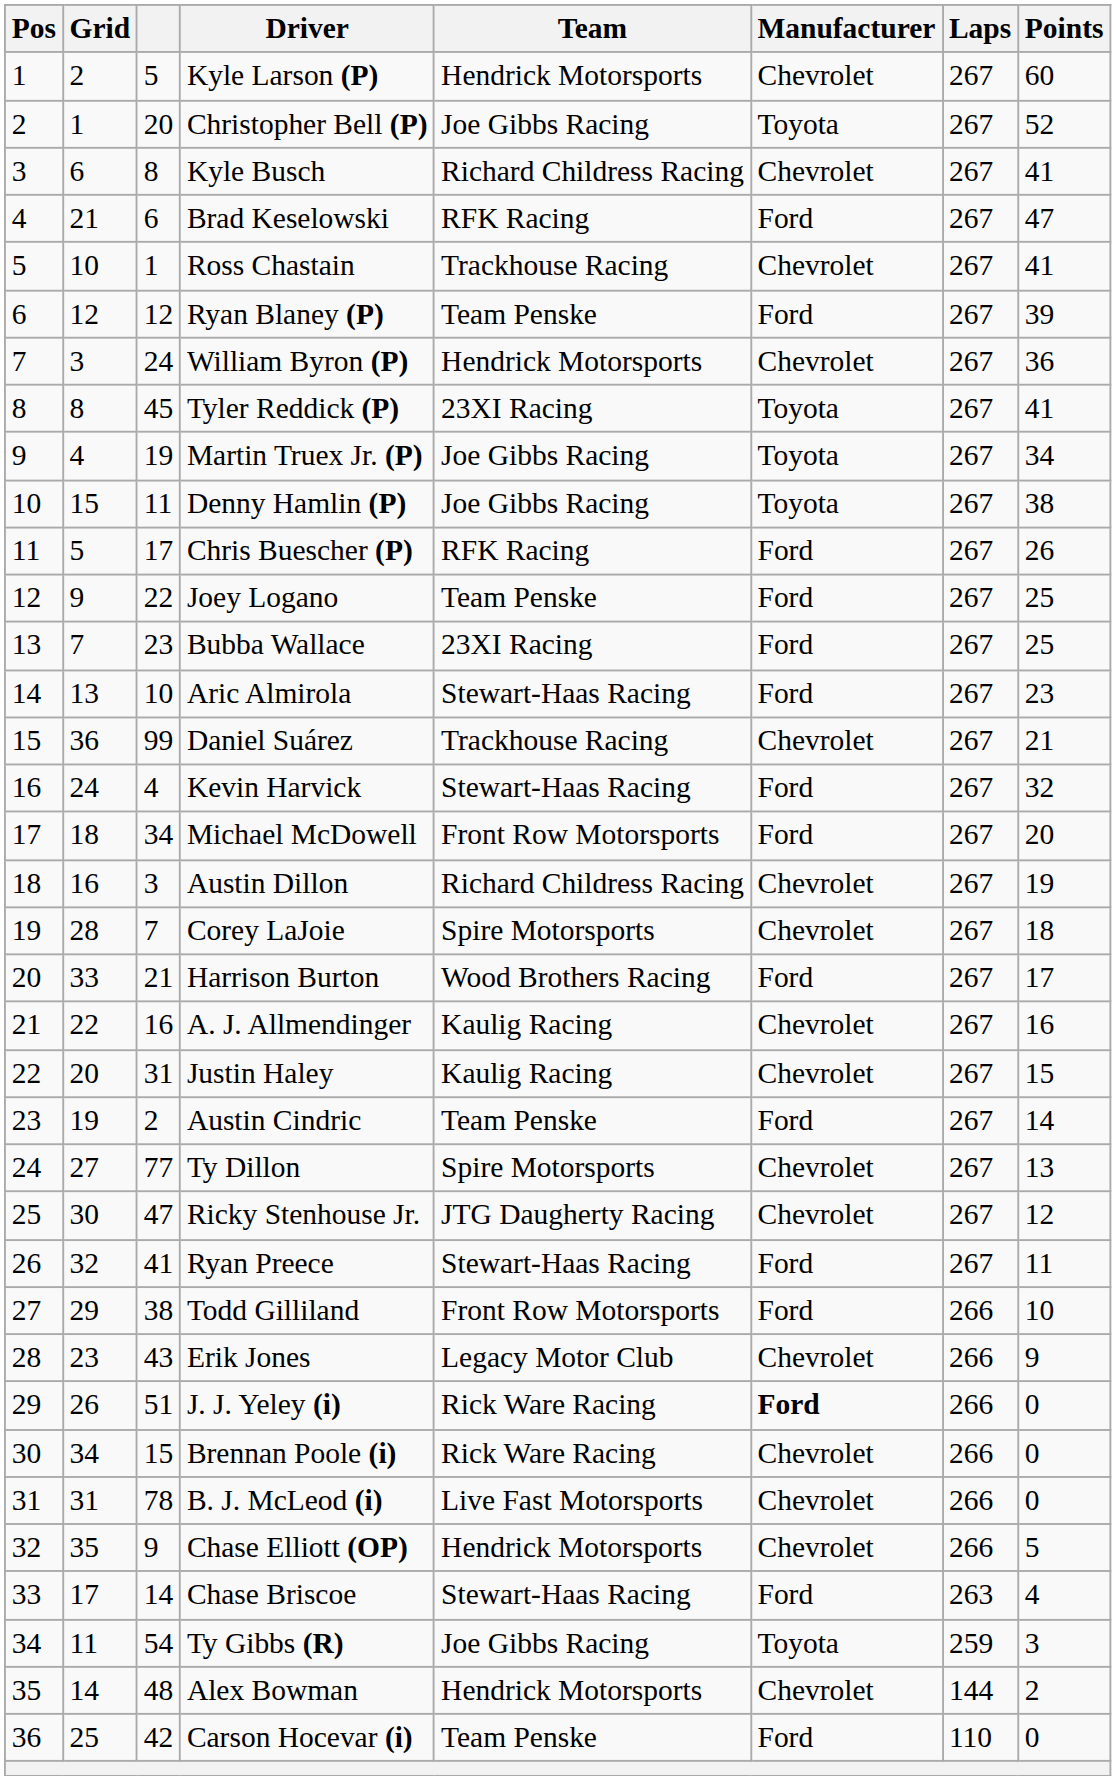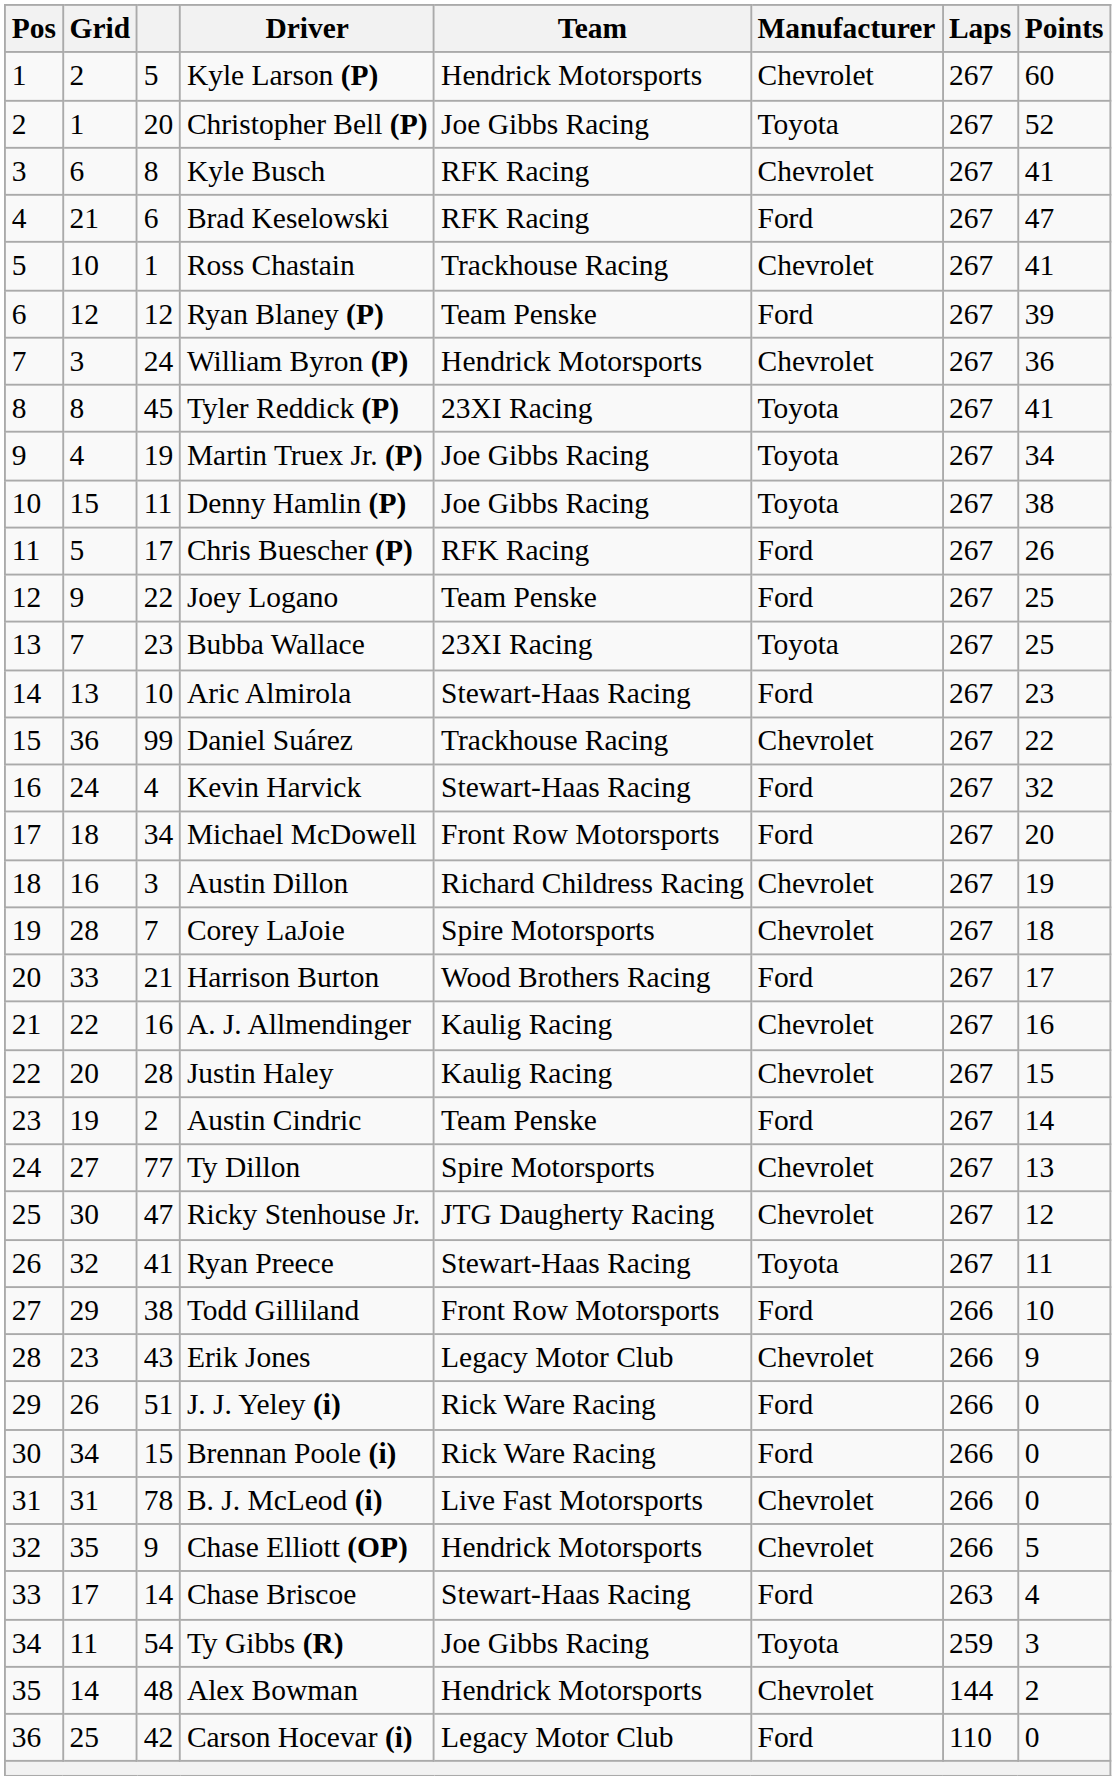(592, 170) Richard Childress Racing -> (515, 170) RFK Racing
(785, 645) Ford -> (798, 645) Toyota
(1040, 739) 21 -> (1040, 739) 22
(159, 1072) 31 -> (159, 1072) 28
(785, 1262) Ford -> (798, 1262) Toyota
(789, 1404) bold -> (785, 1404) normal
(816, 1452) Chevrolet -> (785, 1452) Ford
(519, 1736) Team Penske -> (557, 1736) Legacy Motor Club
